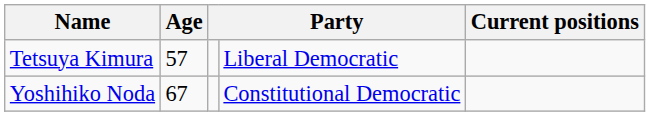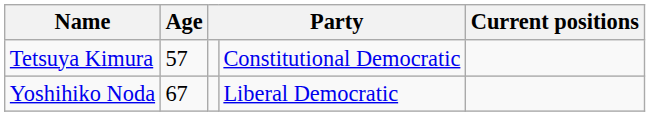(311, 57) Liberal Democratic -> (342, 57) Constitutional Democratic
(342, 93) Constitutional Democratic -> (311, 93) Liberal Democratic
